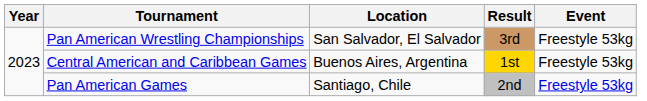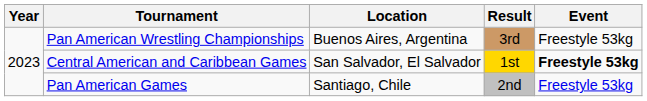(397, 39) San Salvador, El Salvador -> (390, 39) Buenos Aires, Argentina
(390, 62) Buenos Aires, Argentina -> (397, 62) San Salvador, El Salvador
(586, 62) normal -> (588, 62) bold
